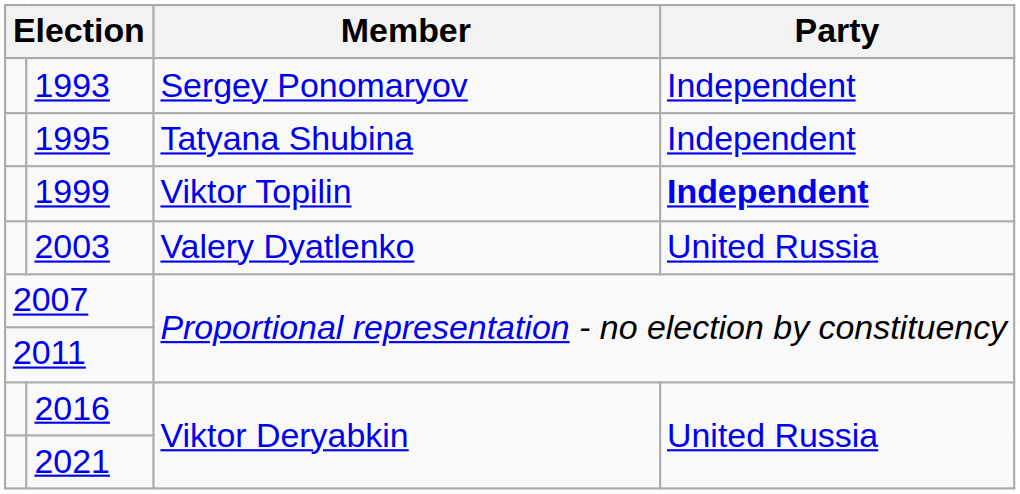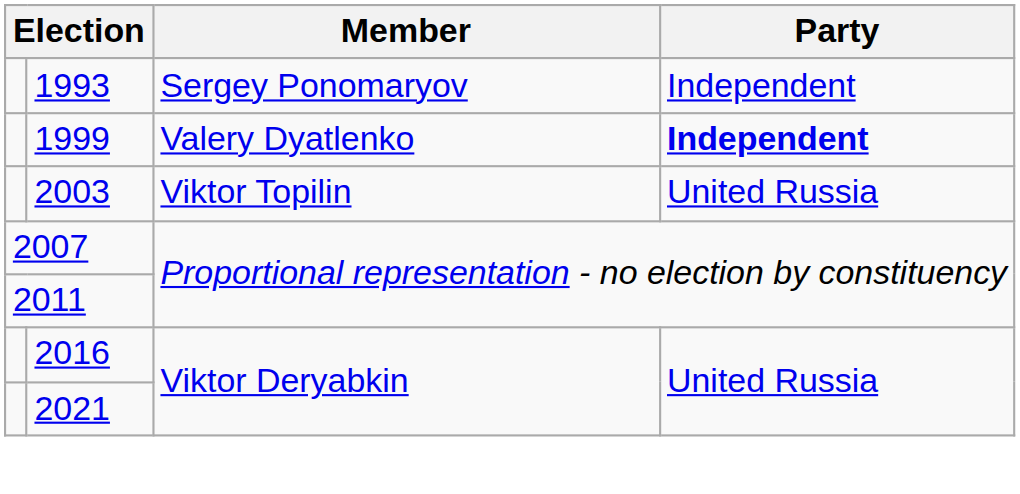- row: (72, 138)
(256, 192) Viktor Topilin -> (287, 138) Valery Dyatlenko
(287, 246) Valery Dyatlenko -> (256, 192) Viktor Topilin
